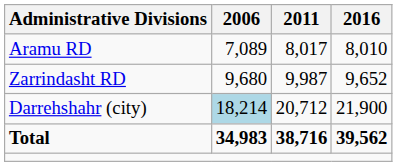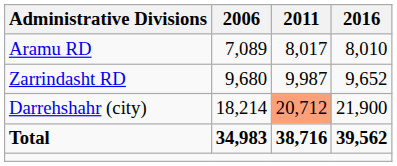(241, 108) lightblue background -> (241, 108) no background
(302, 108) no background -> (302, 108) lightsalmon background
